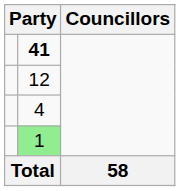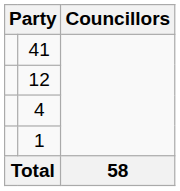(39, 49) bold -> (39, 49) normal
(39, 140) lightgreen background -> (39, 140) no background
